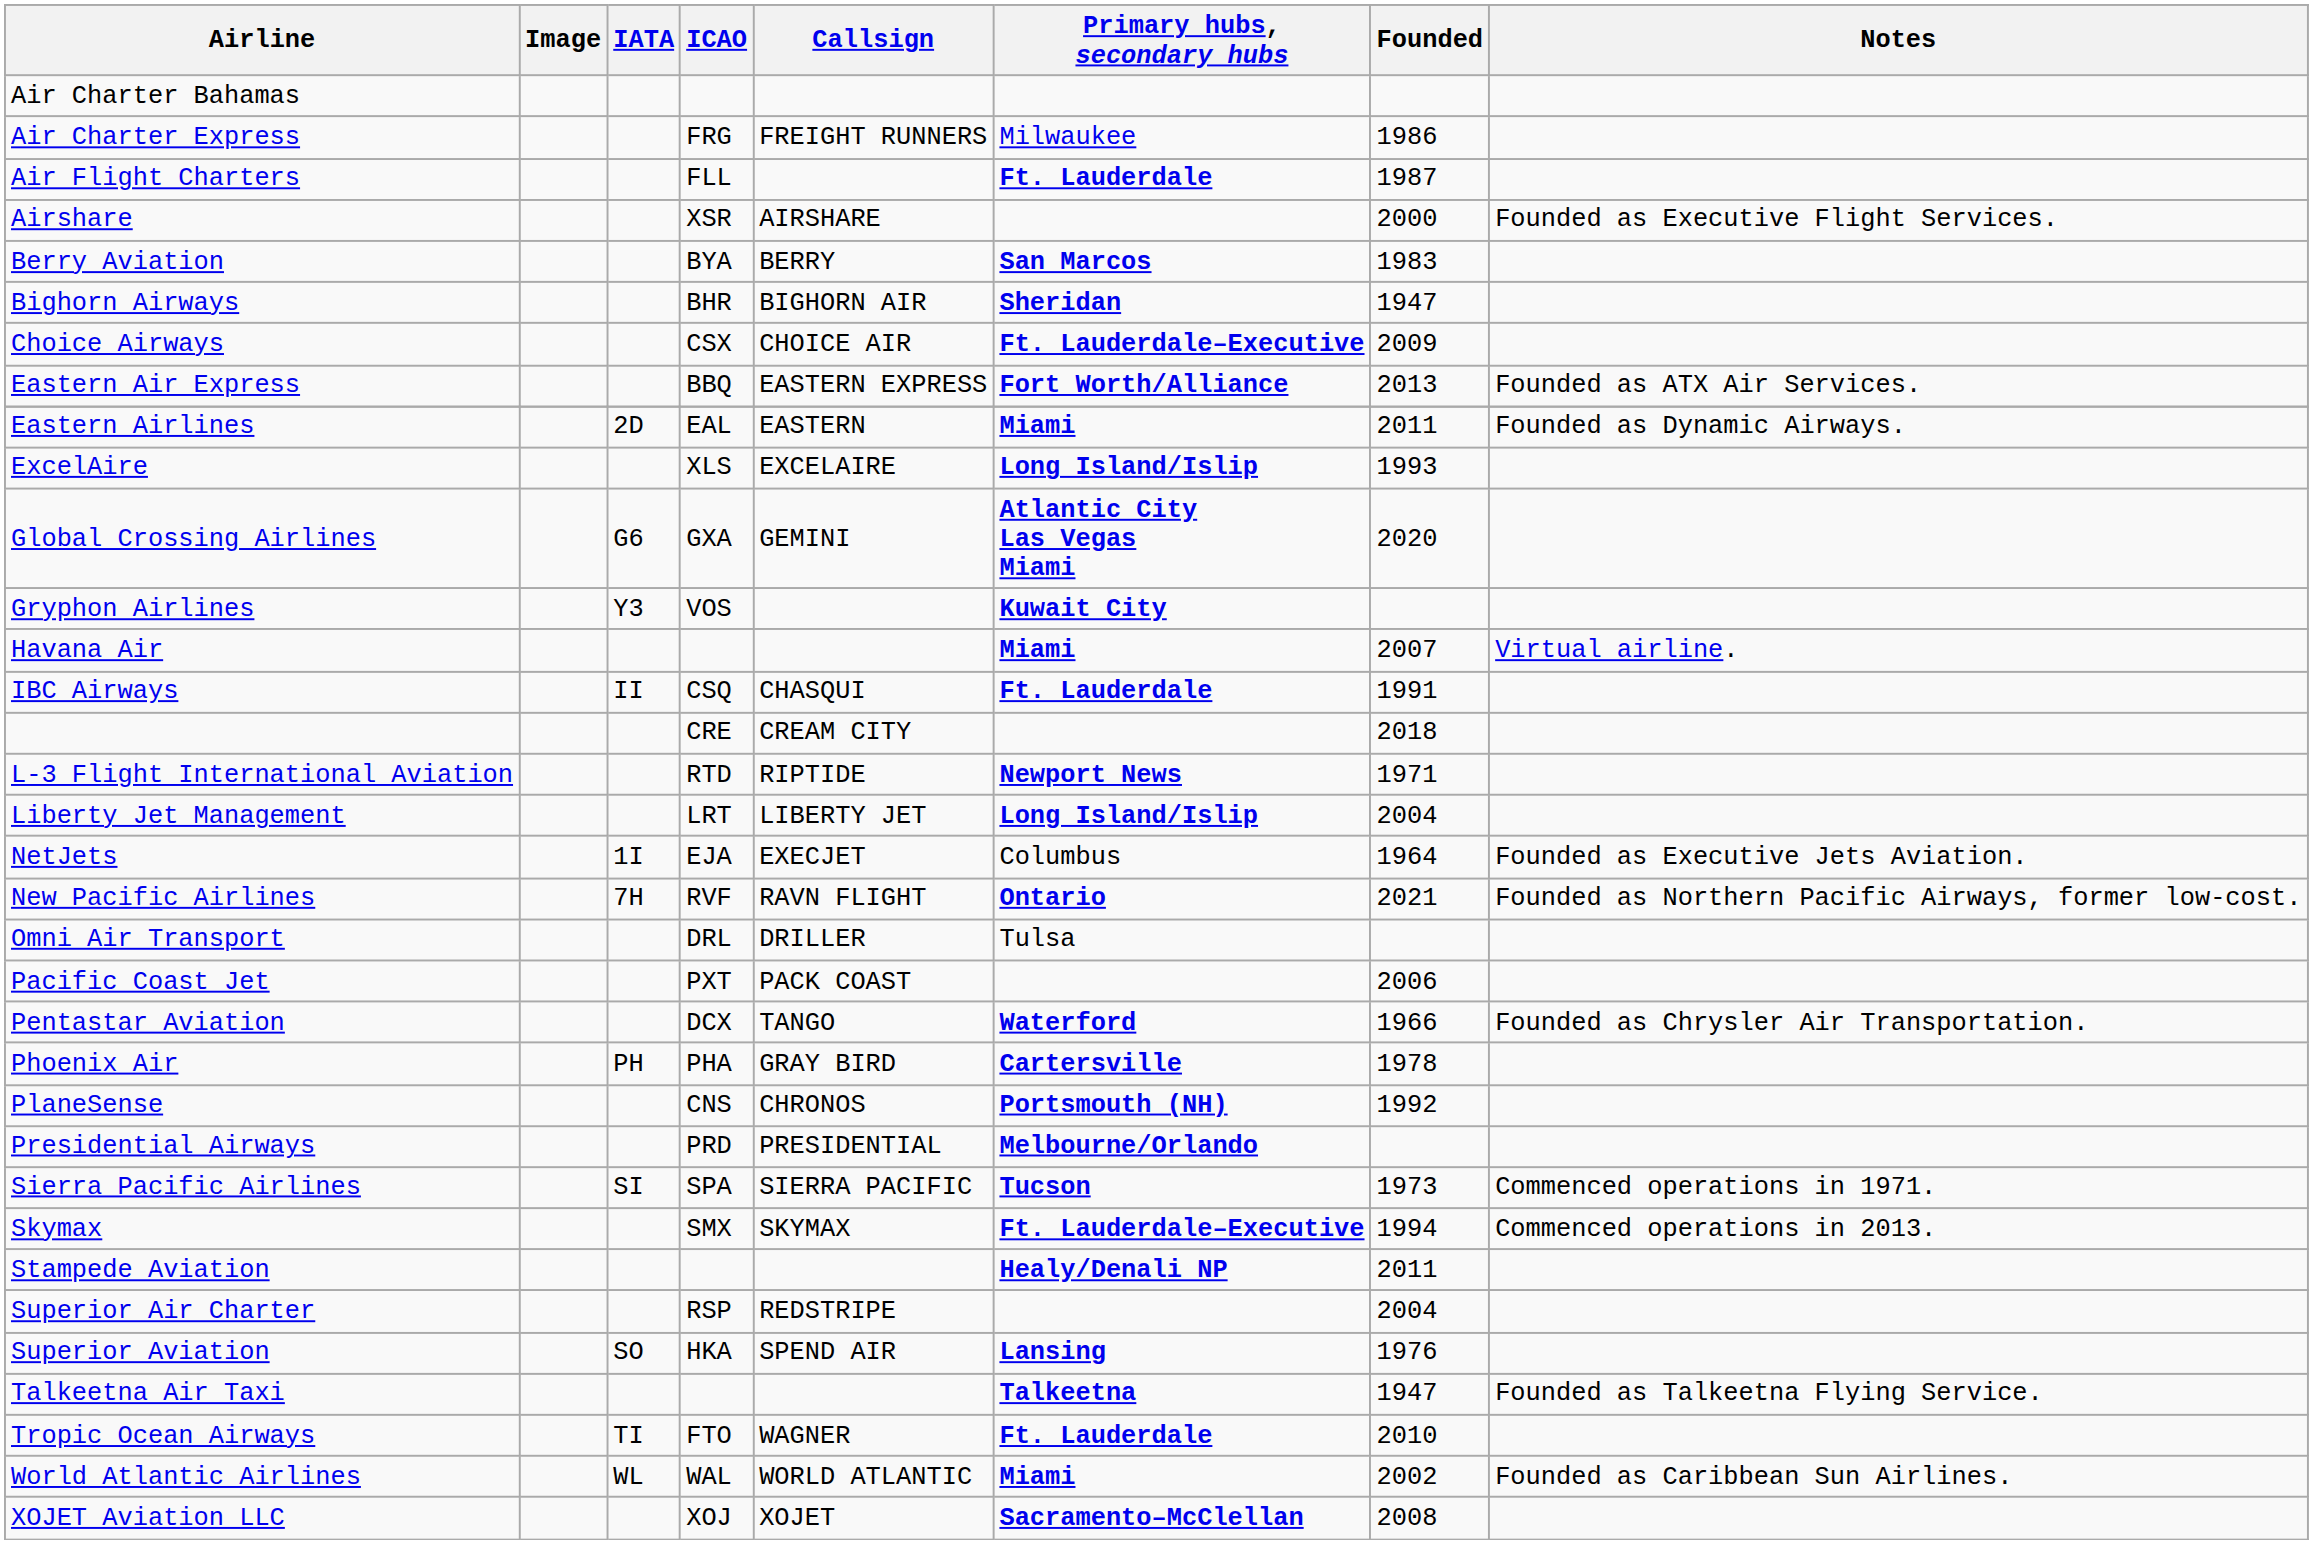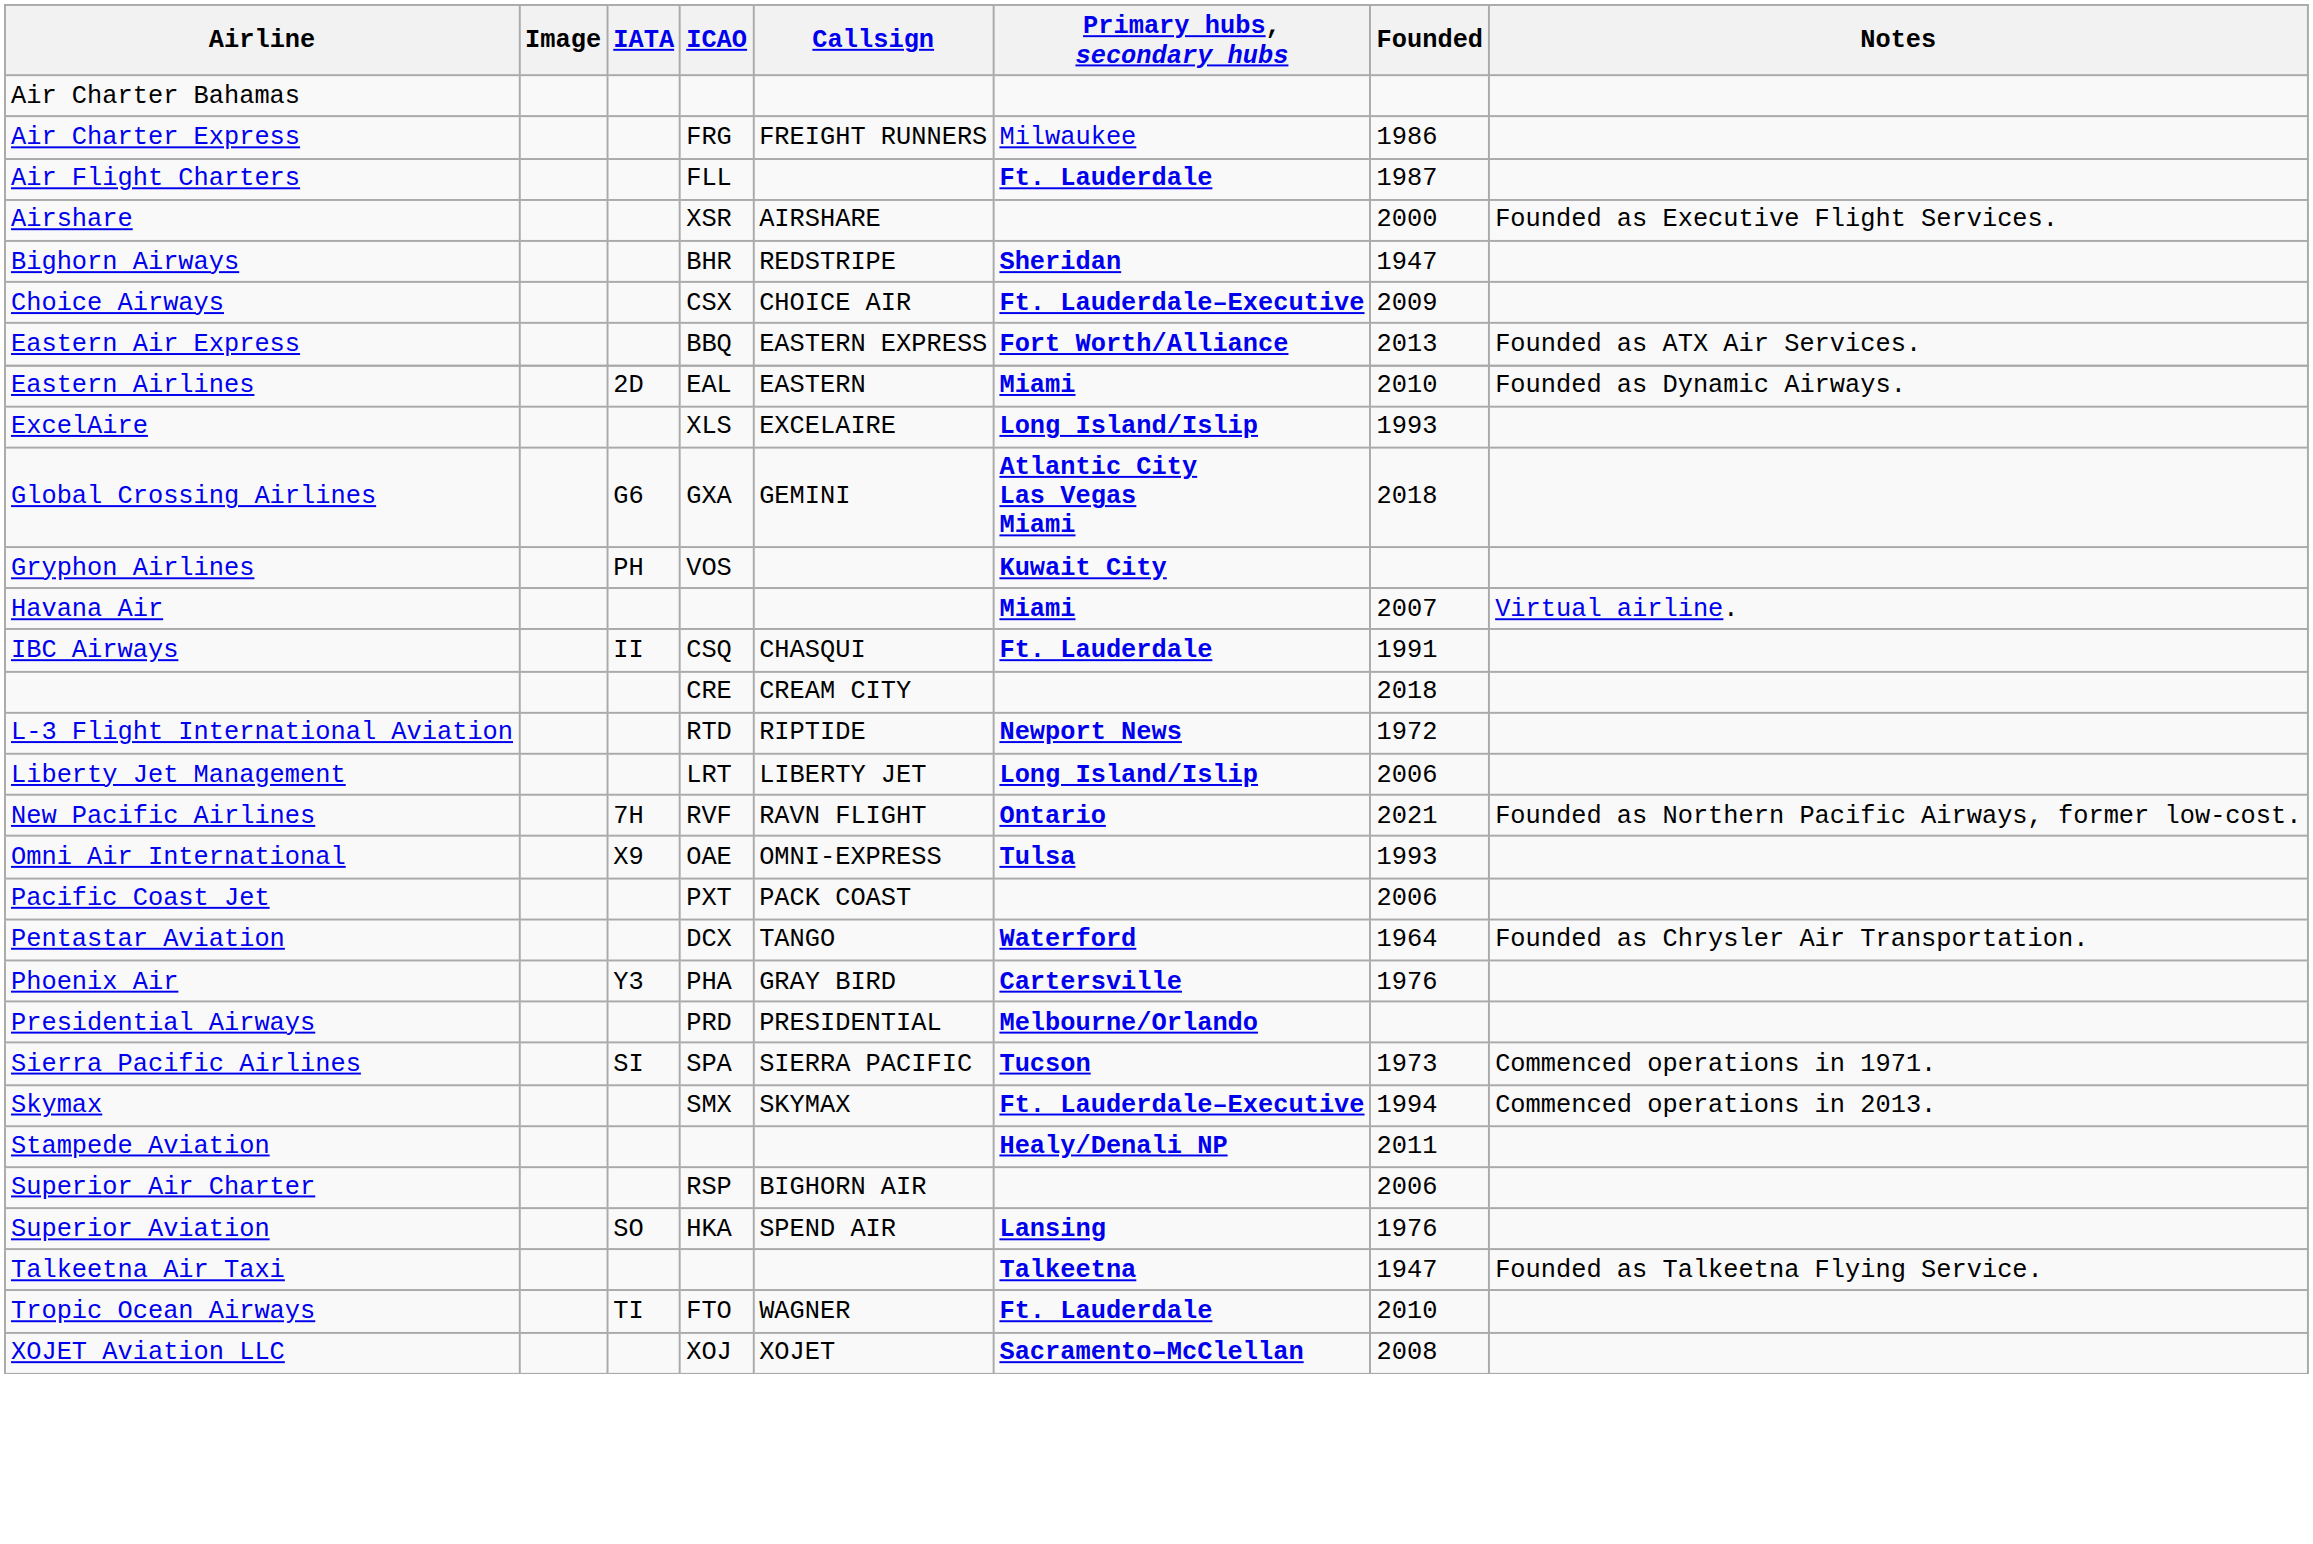- row: (117, 261)
(843, 303) BIGHORN AIR -> (828, 261) REDSTRIPE
(1407, 427) 2011 -> (1407, 385) 2010
(1407, 539) 2020 -> (1407, 497) 2018
(628, 609) Y3 -> (628, 568) PH
(1407, 774) 1971 -> (1407, 733) 1972
(1407, 816) 2004 -> (1407, 774) 2006
- row: (64, 857)
+ row: (178, 857)
- row: (148, 940)
(1407, 1022) 1966 -> (1407, 940) 1964
(628, 1064) PH -> (628, 981) Y3
(1407, 1064) 1978 -> (1407, 981) 1976
- row: (87, 1105)
(828, 1312) REDSTRIPE -> (843, 1188) BIGHORN AIR
(1407, 1312) 2004 -> (1407, 1188) 2006
- row: (186, 1477)
